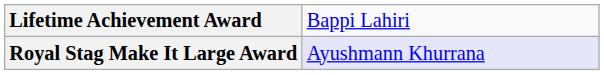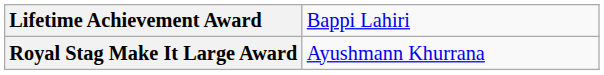(396, 52) lavender background -> (396, 52) no background
